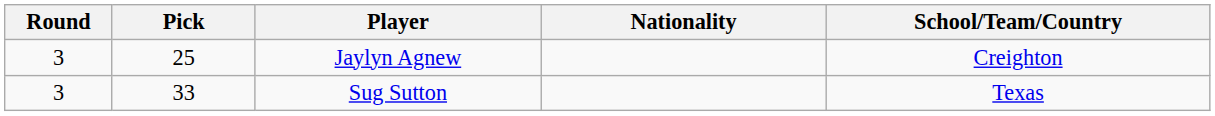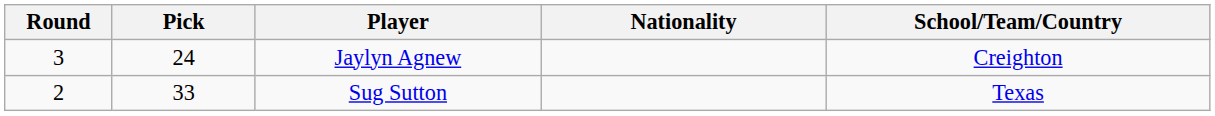(184, 57) 25 -> (184, 57) 24
(58, 92) 3 -> (58, 92) 2
